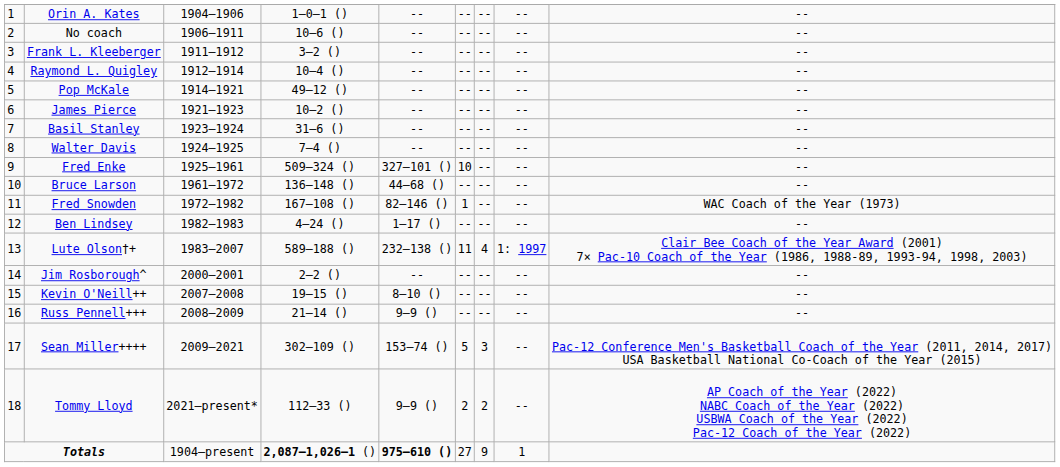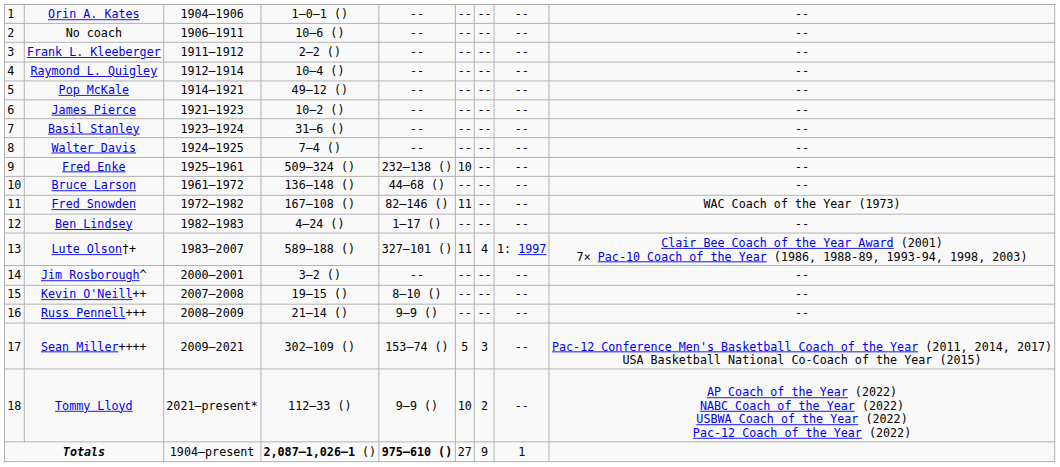(320, 52) 3–2 () -> (320, 52) 2–2 ()
(417, 167) 327–101 () -> (417, 167) 232–138 ()
(465, 205) 1 -> (465, 205) 11
(417, 250) 232–138 () -> (417, 250) 327–101 ()
(320, 275) 2–2 () -> (320, 275) 3–2 ()
(465, 406) 2 -> (465, 406) 10
